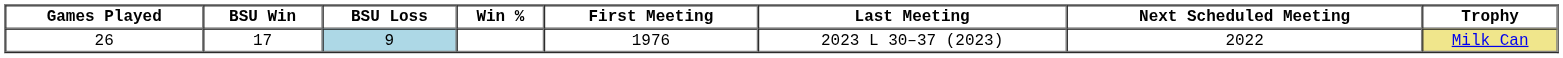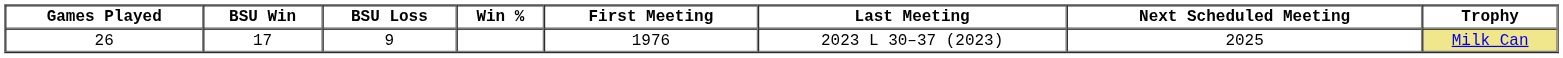(389, 40) lightblue background -> (389, 40) no background
(1245, 40) 2022 -> (1245, 40) 2025
